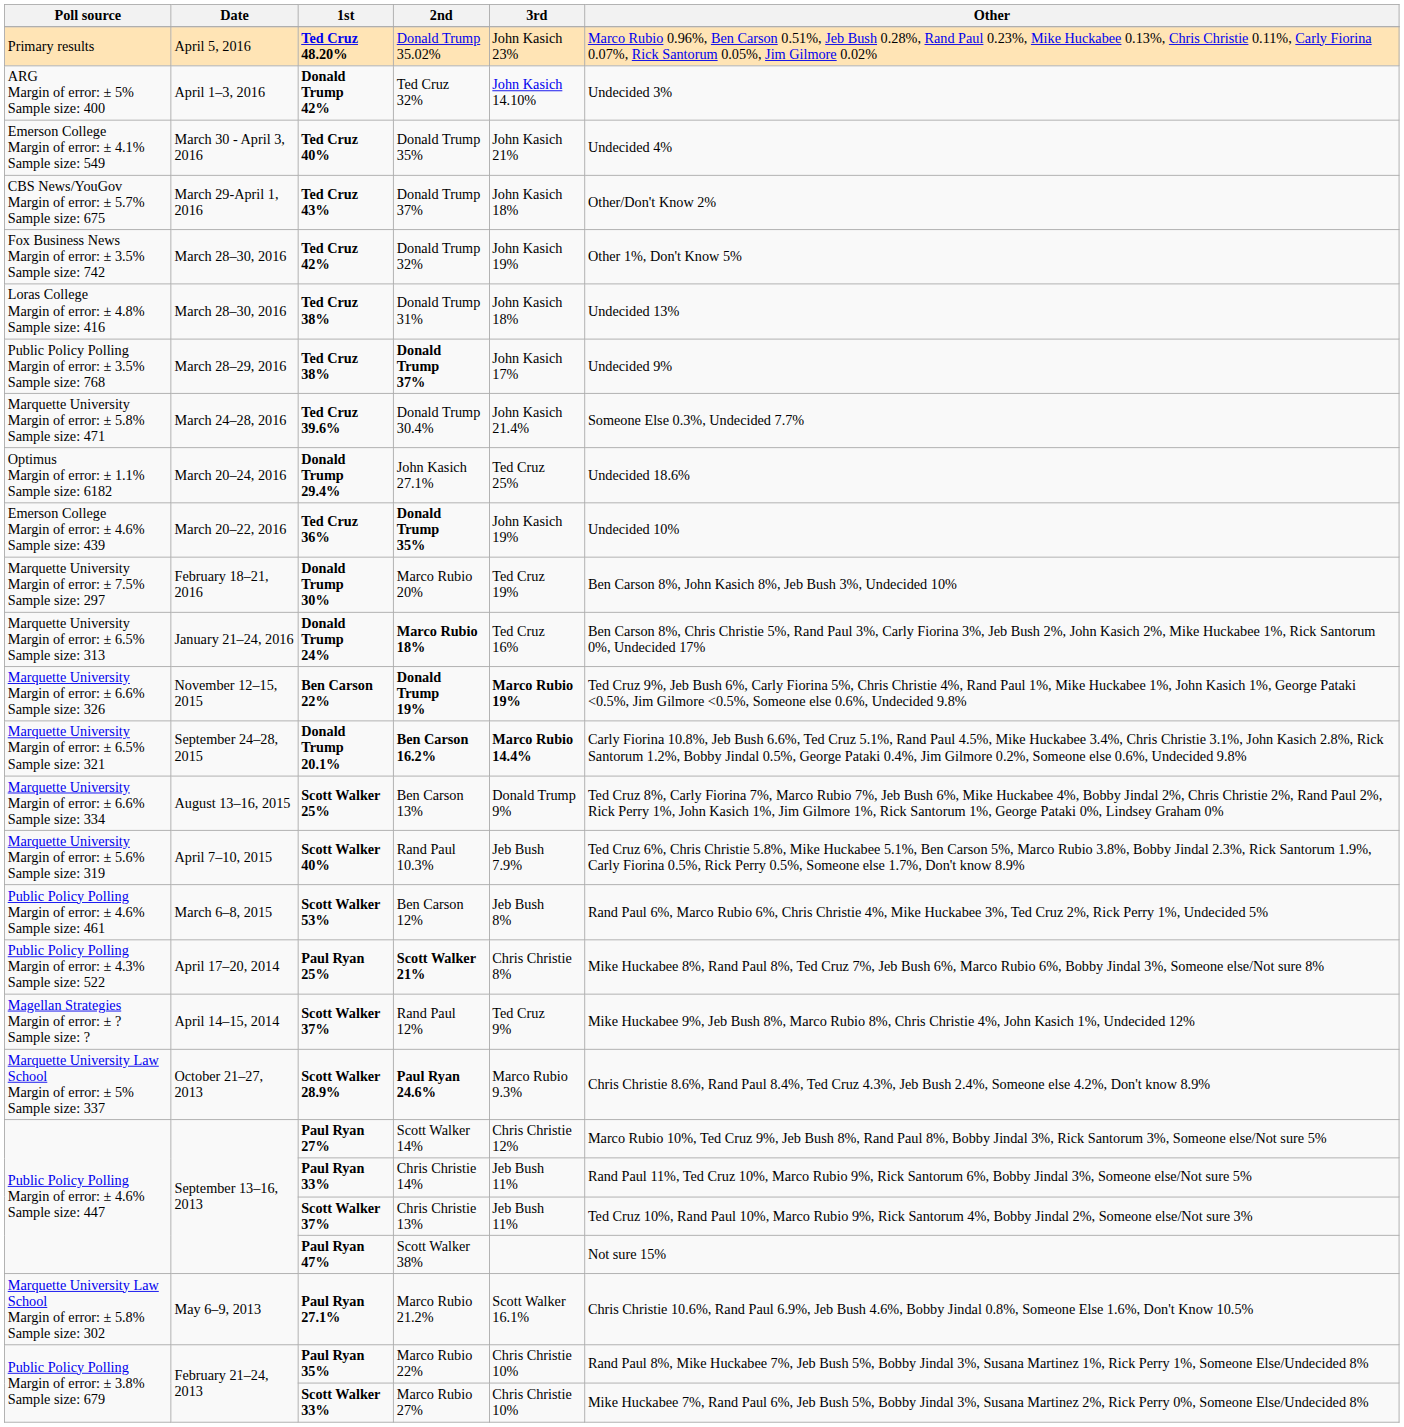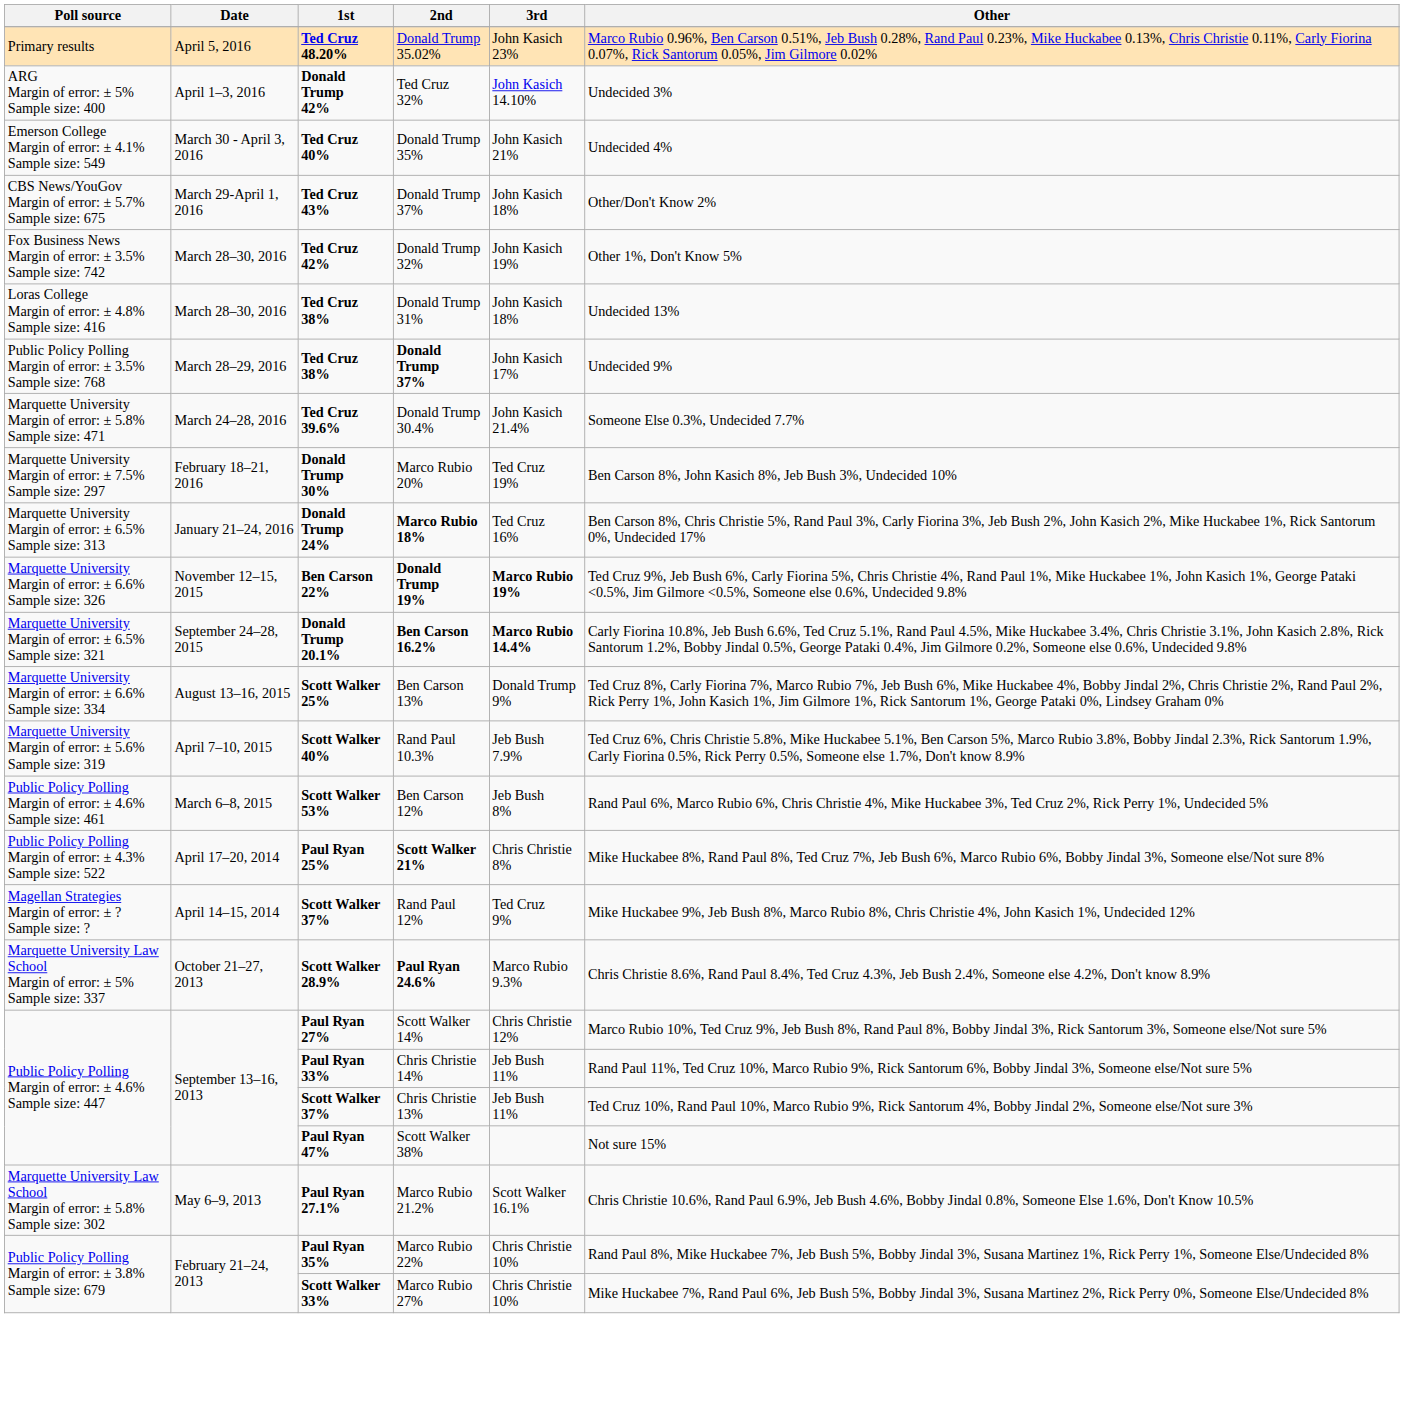- row: (323, 475)
- row: (330, 529)
